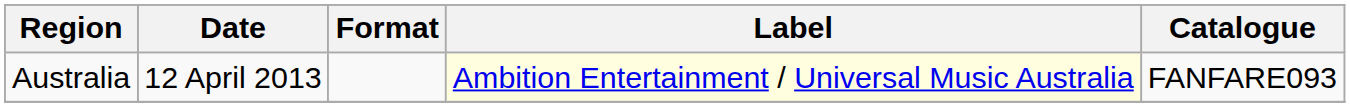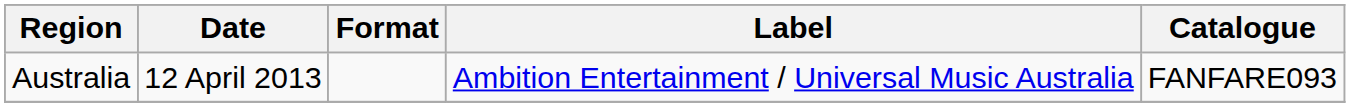(793, 76) lightyellow background -> (793, 76) no background
